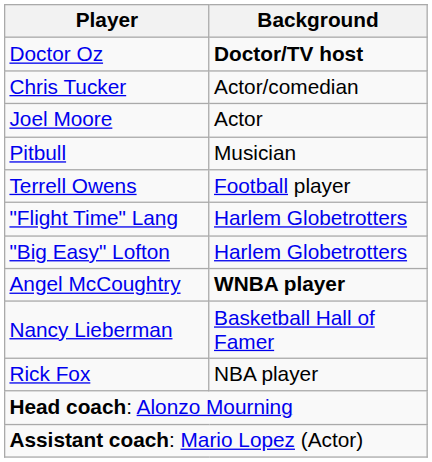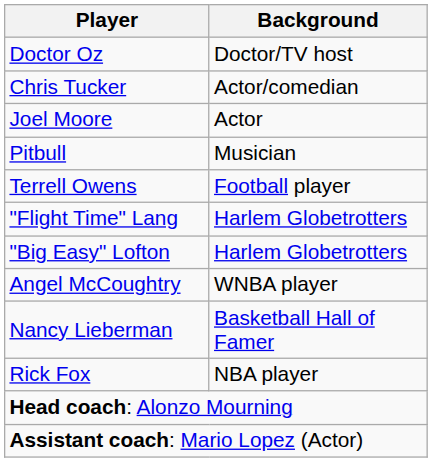(289, 53) bold -> (283, 53) normal
(280, 284) bold -> (276, 284) normal
